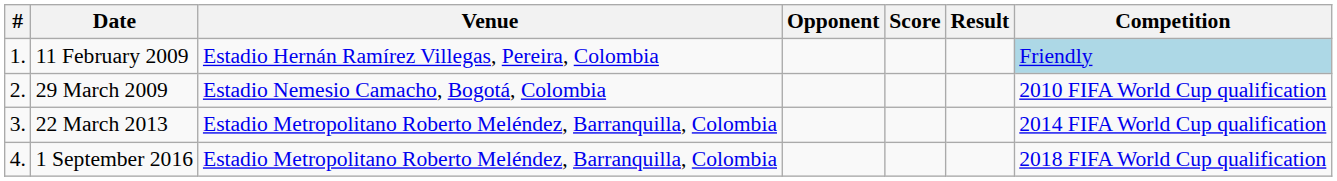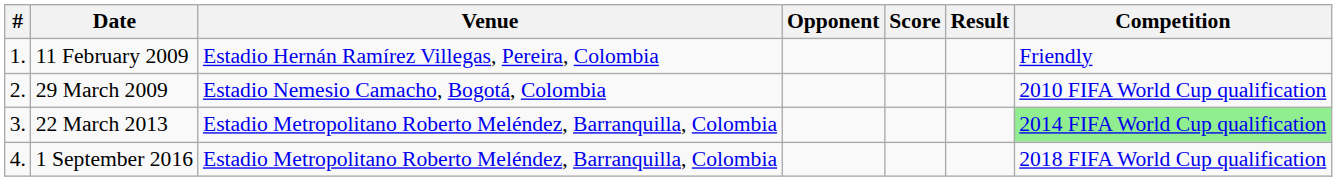(1056, 55) lightblue background -> (1056, 55) no background
(1173, 124) no background -> (1173, 124) lightgreen background
